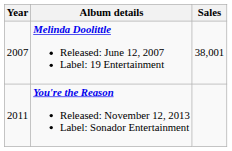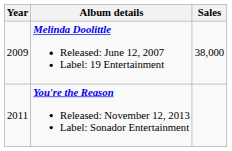(18, 52) 2007 -> (18, 52) 2009
(209, 52) 38,001 -> (209, 52) 38,000
